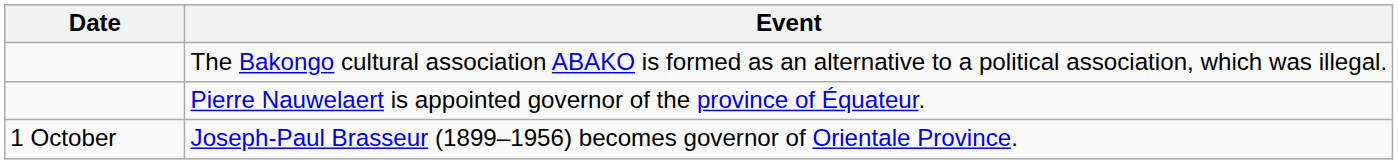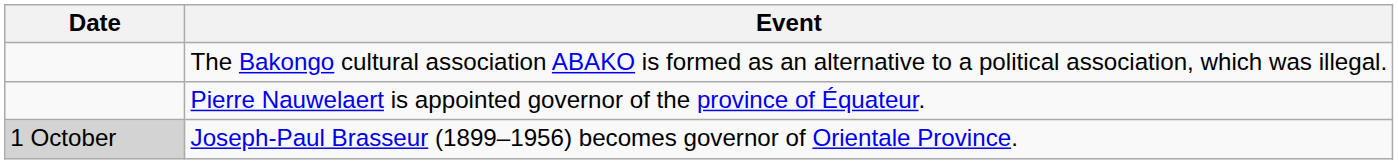(63, 138) no background -> (63, 138) lightgrey background
